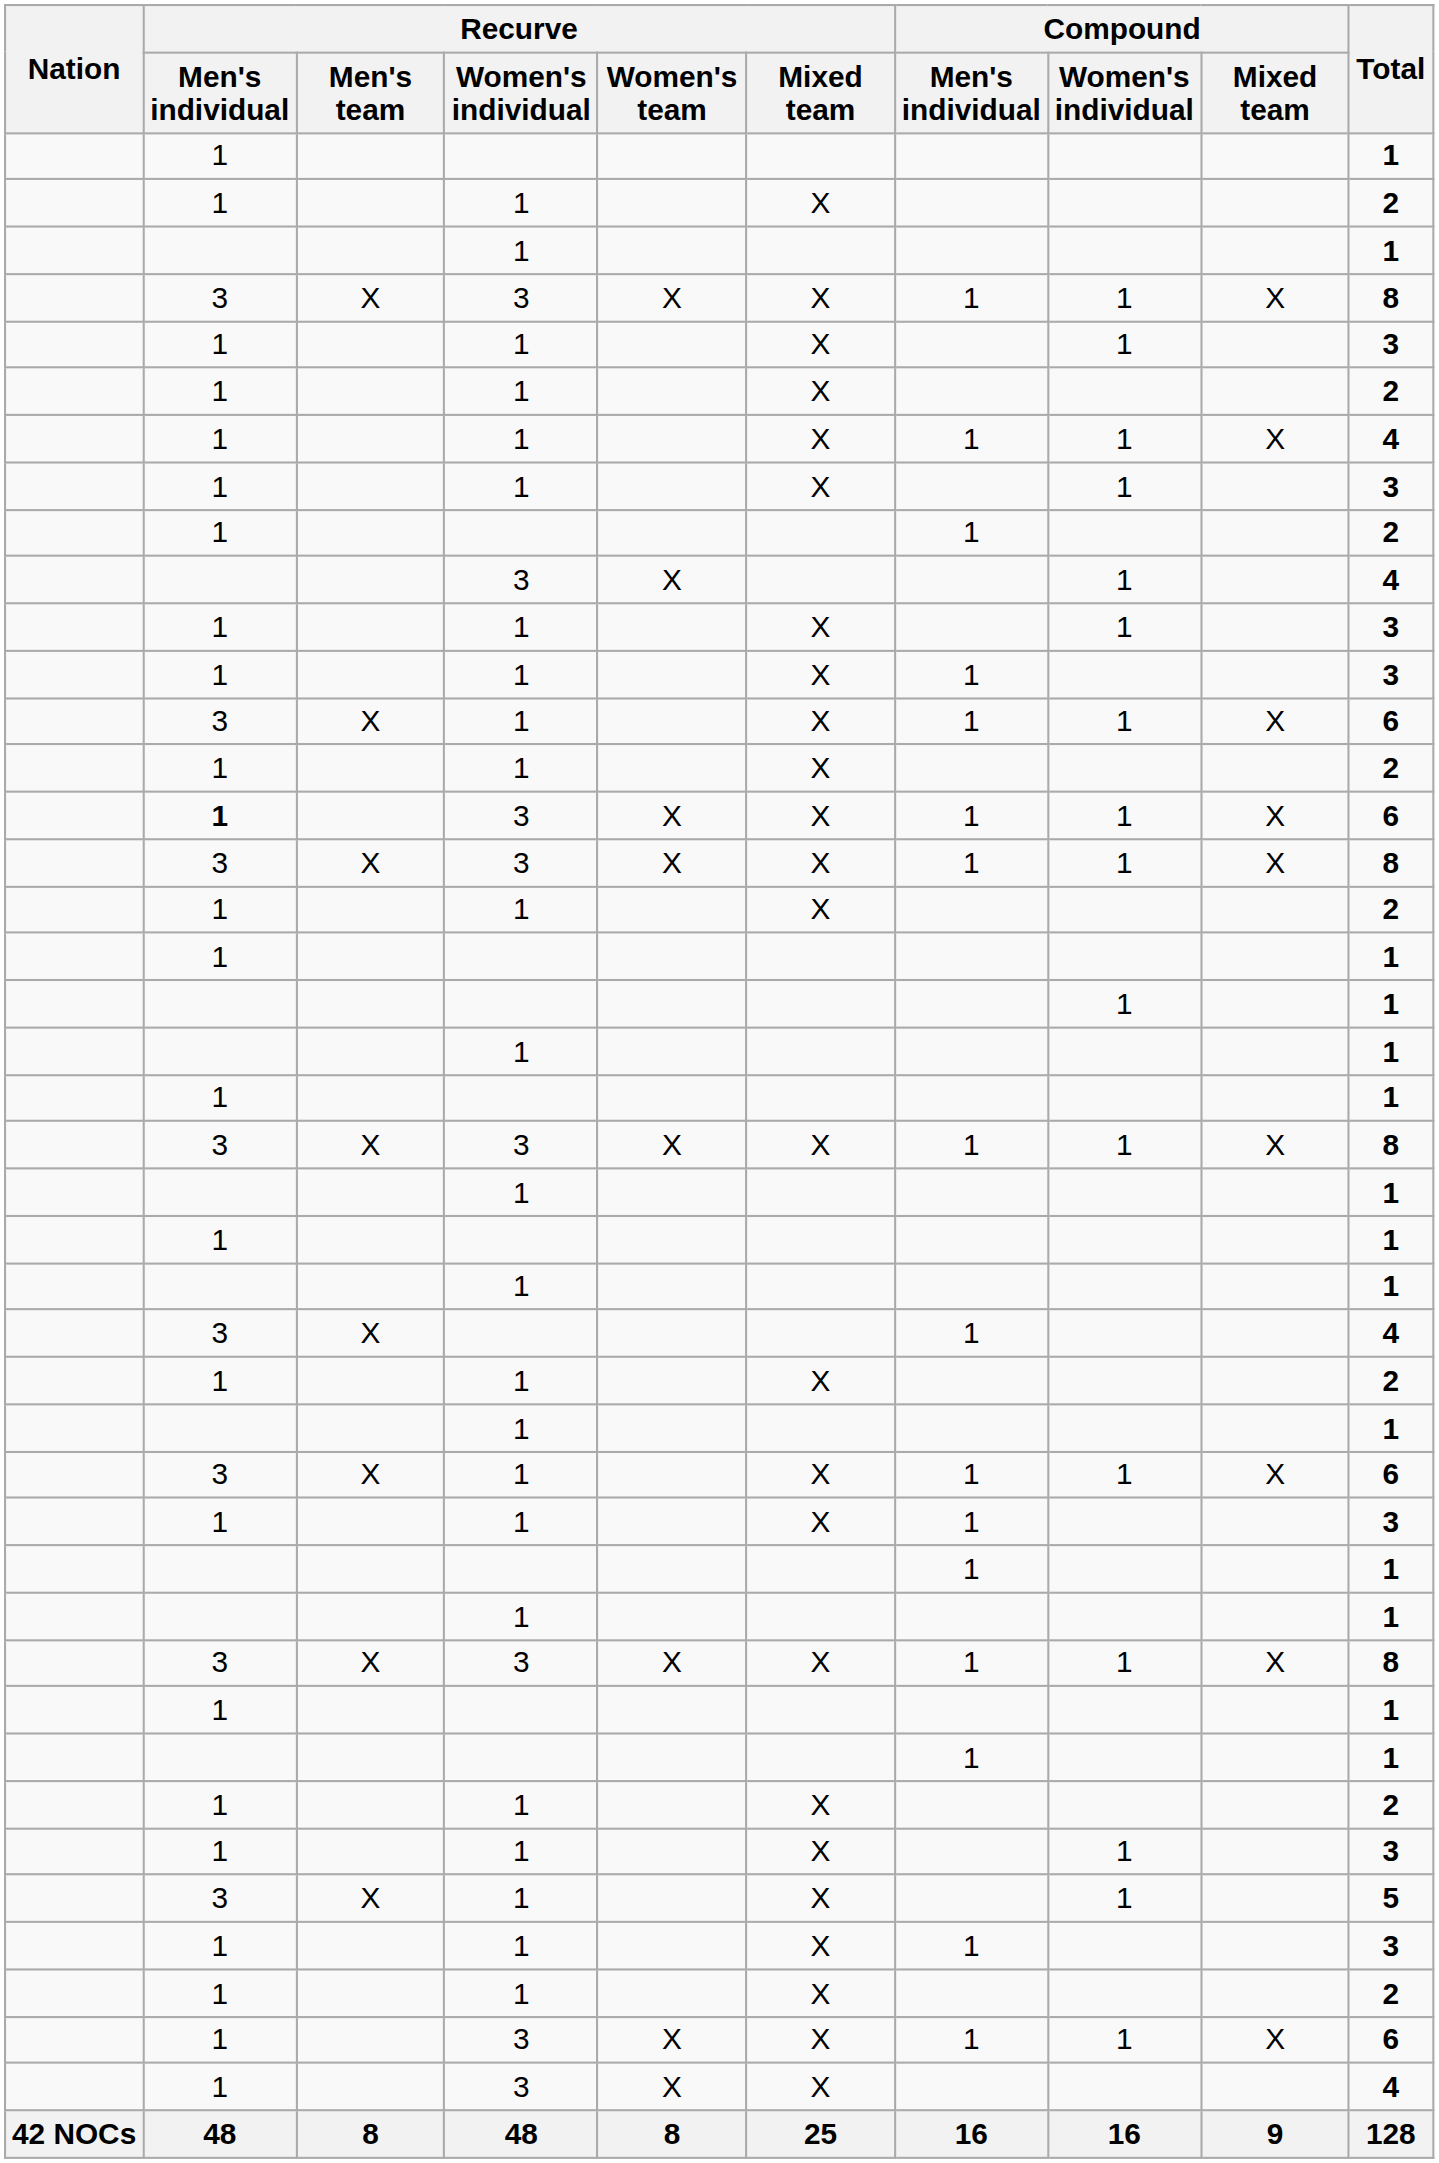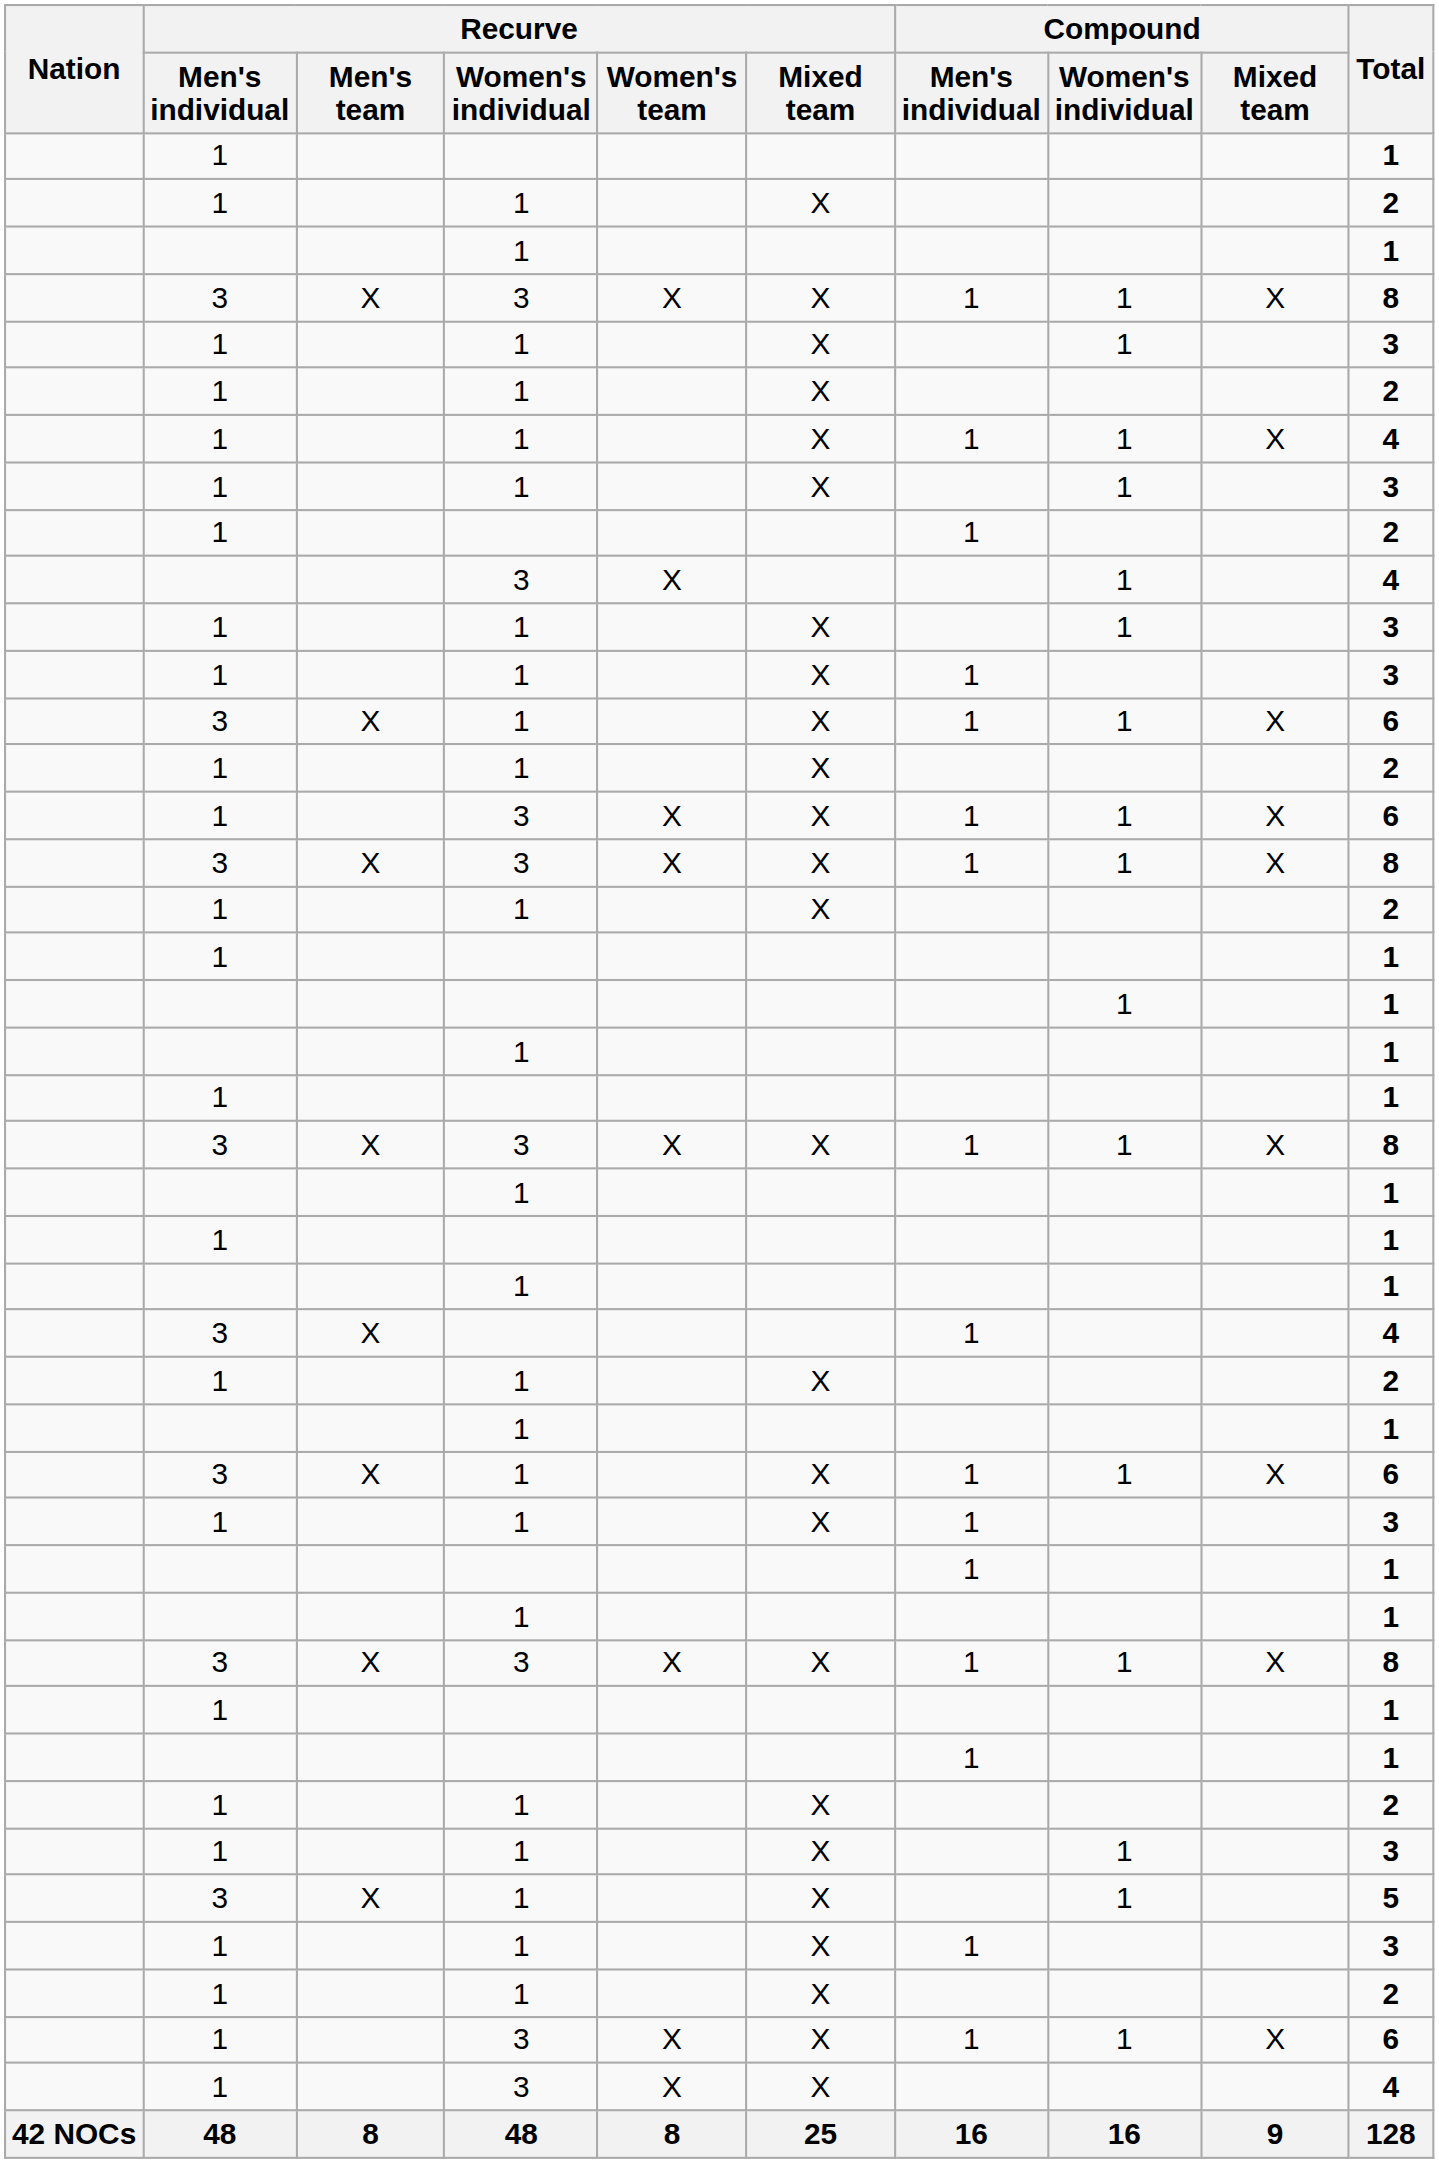(220, 816) bold -> (220, 816) normal
